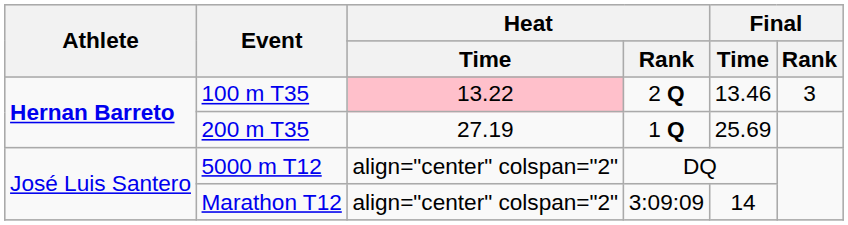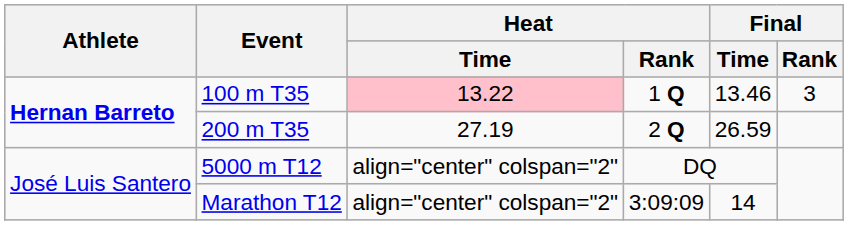(666, 94) 2 Q -> (666, 94) 1 Q
(666, 130) 1 Q -> (666, 130) 2 Q
(743, 130) 25.69 -> (743, 130) 26.59
